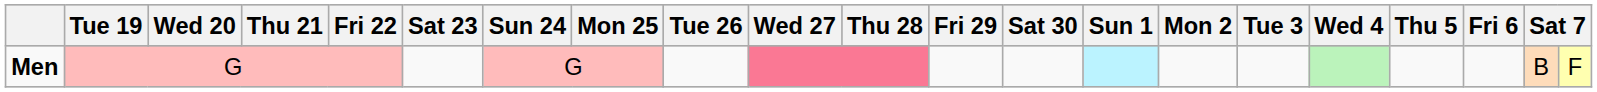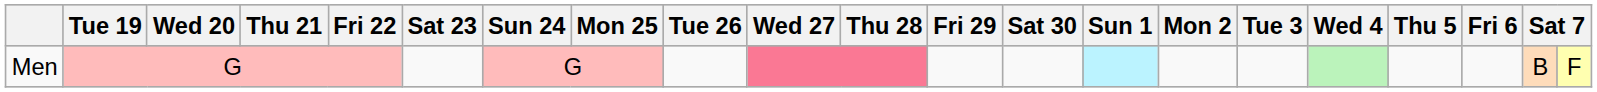(35, 66) bold -> (35, 66) normal
